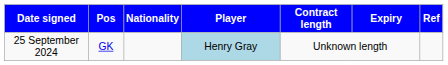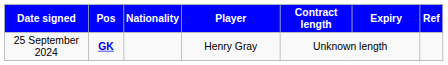(106, 47) normal -> (106, 47) bold
(231, 47) lightblue background -> (231, 47) no background
